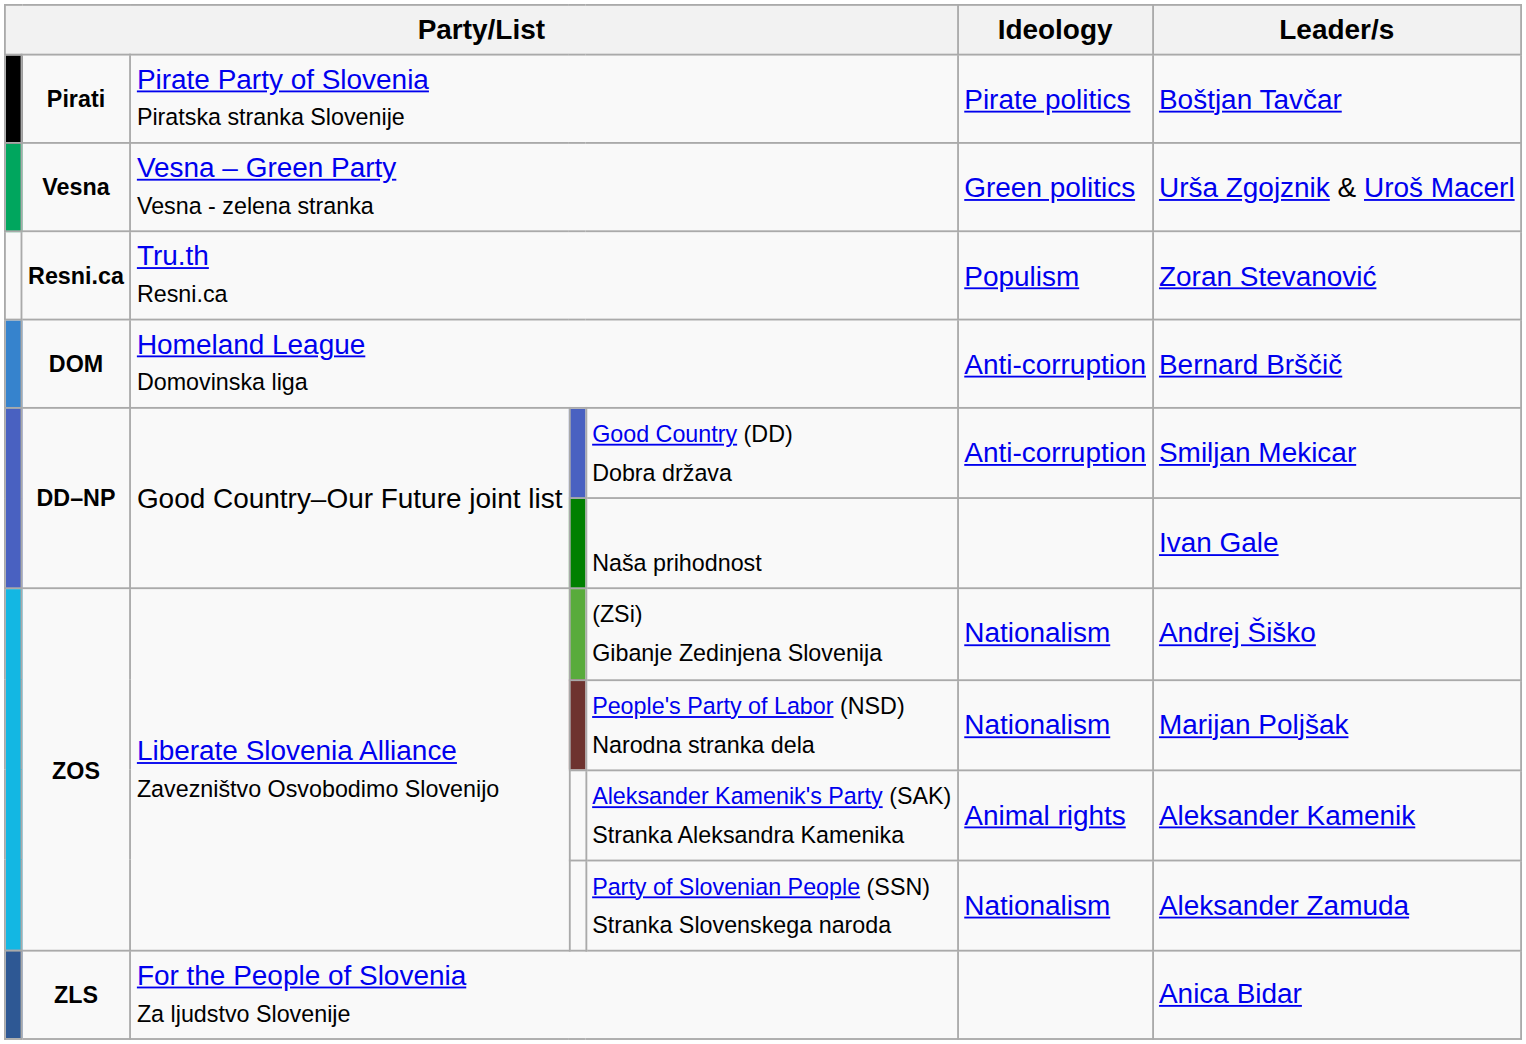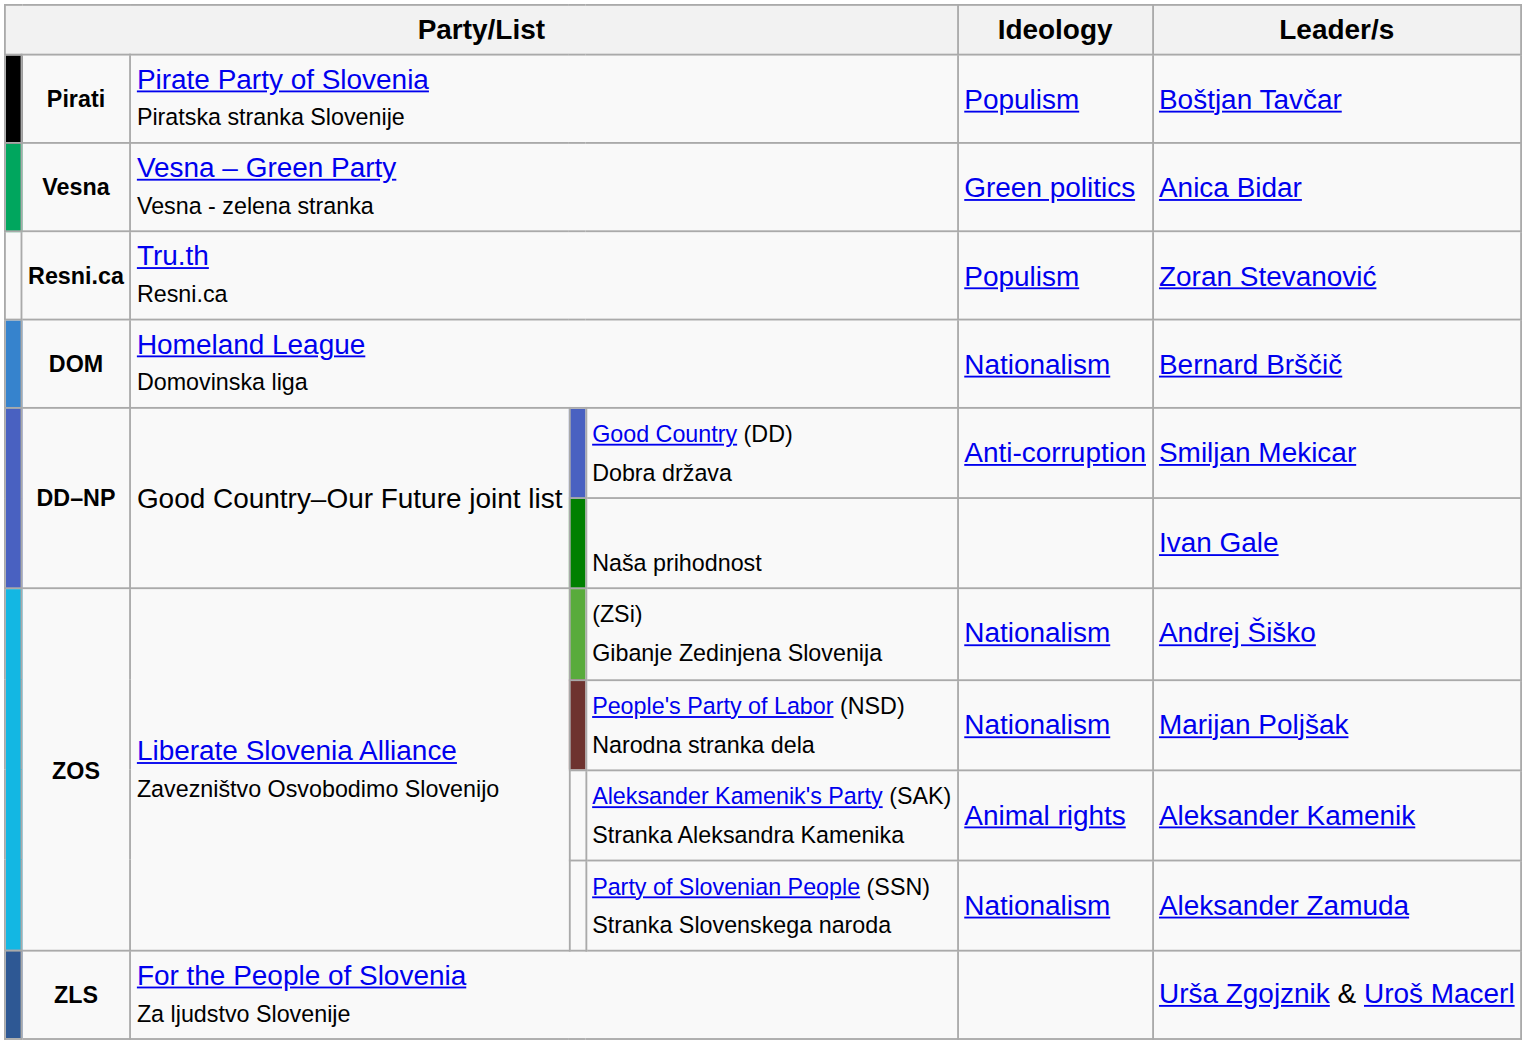(1047, 98) Pirate politics -> (1022, 98) Populism
(1337, 187) Urša Zgojznik & Uroš Macerl -> (1230, 187) Anica Bidar
(1055, 364) Anti-corruption -> (1037, 364) Nationalism
(1230, 994) Anica Bidar -> (1337, 994) Urša Zgojznik & Uroš Macerl
